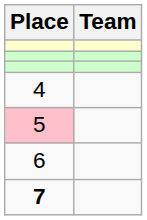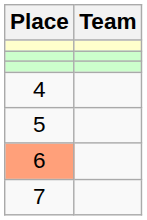(39, 125) pink background -> (39, 125) no background
(39, 160) no background -> (39, 160) lightsalmon background
(39, 196) bold -> (39, 196) normal
